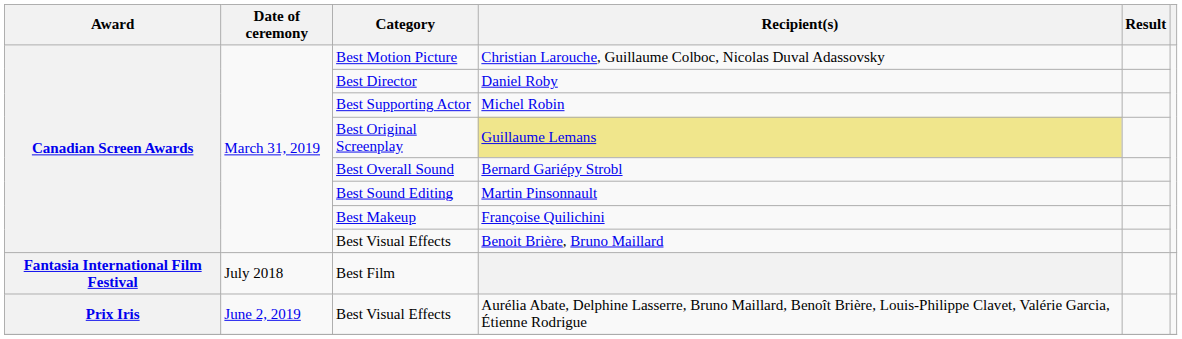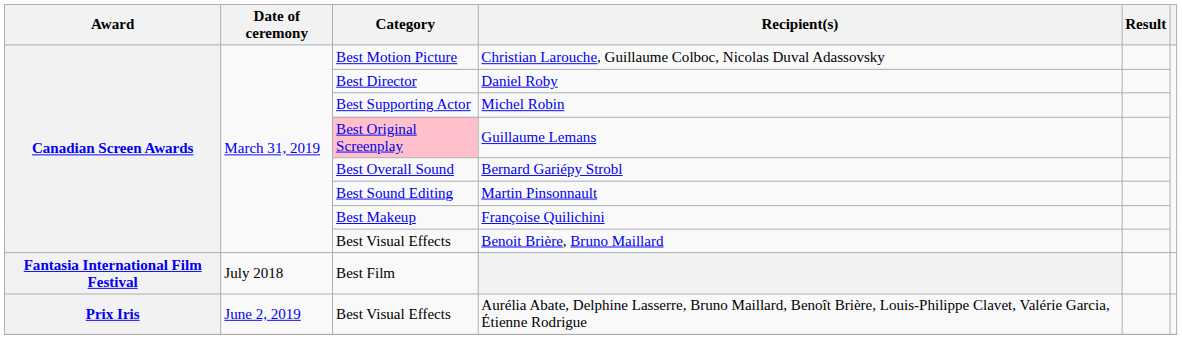(376, 137) no background -> (376, 137) pink background
(539, 137) khaki background -> (539, 137) no background
